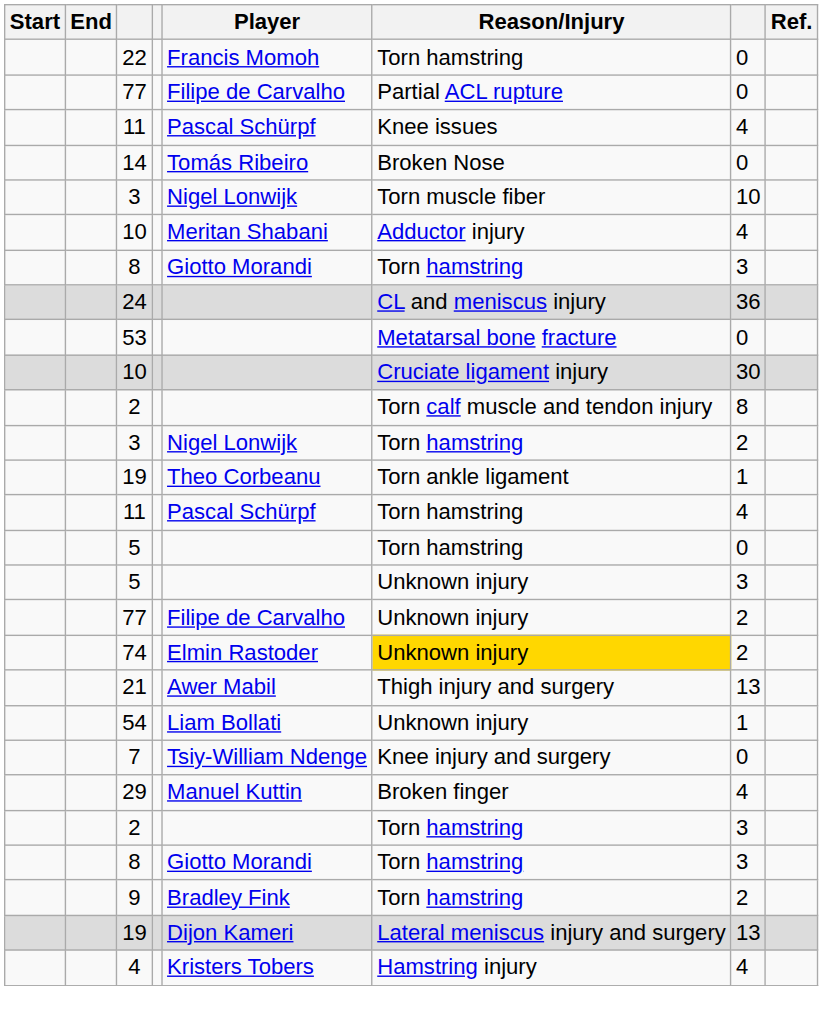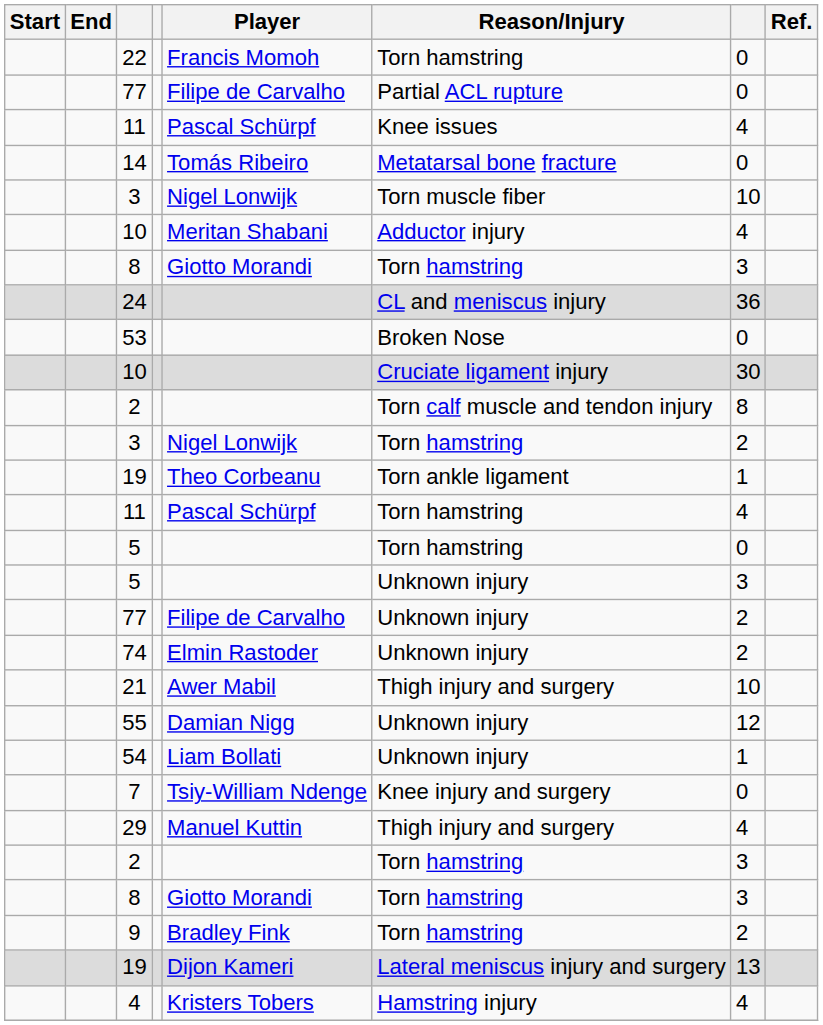(441, 162) Broken Nose -> (497, 162) Metatarsal bone fracture
(497, 337) Metatarsal bone fracture -> (441, 337) Broken Nose
(453, 652) gold background -> (453, 652) no background
(748, 687) 13 -> (748, 687) 10
+ row: (35, 723)
(443, 792) Broken finger -> (496, 827) Thigh injury and surgery
